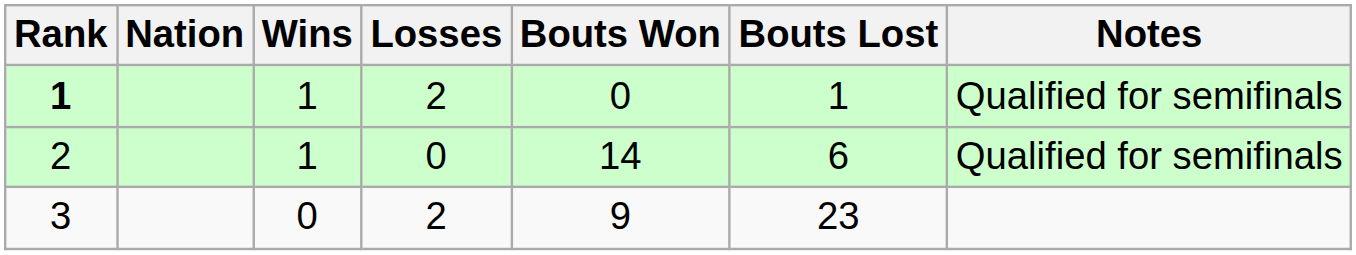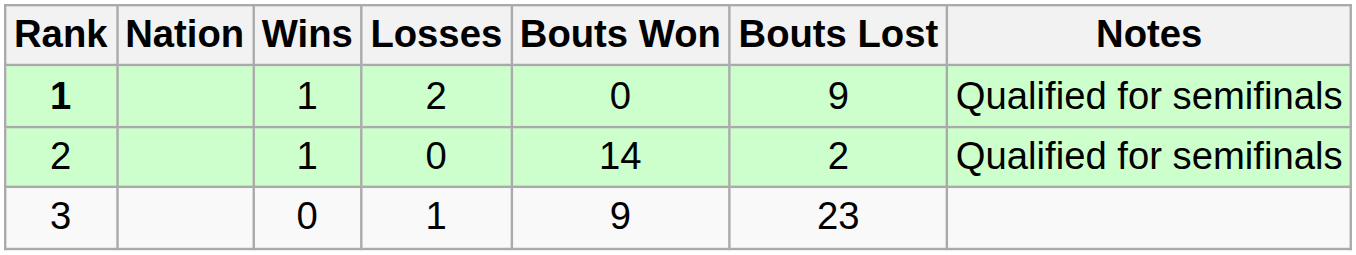(838, 95) 1 -> (838, 95) 9
(838, 156) 6 -> (838, 156) 2
(436, 216) 2 -> (436, 216) 1
